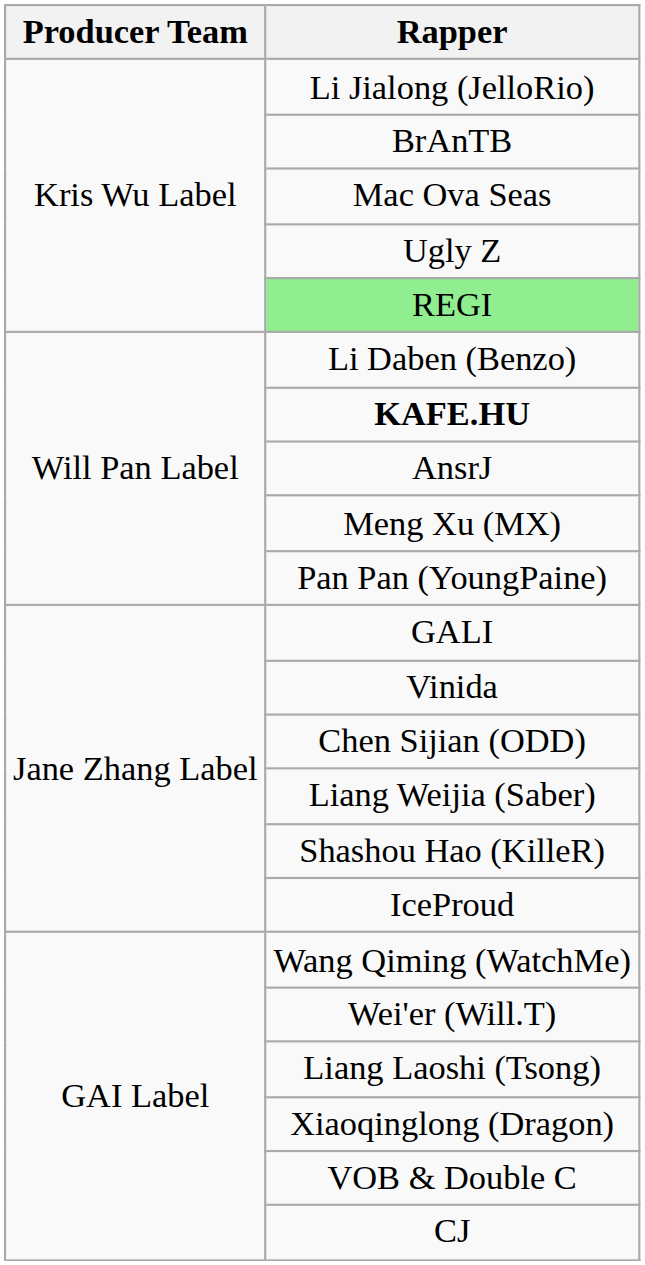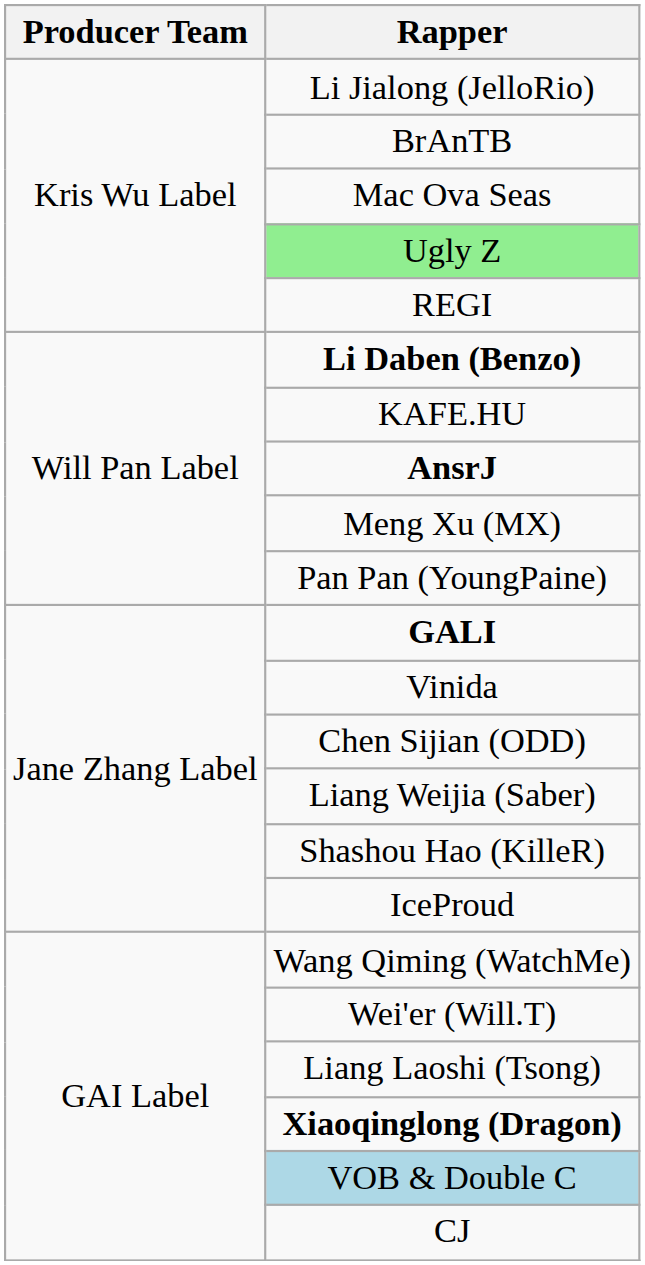(452, 250) no background -> (452, 250) lightgreen background
(452, 304) lightgreen background -> (452, 304) no background
(452, 359) normal -> (452, 359) bold
(452, 413) bold -> (452, 413) normal
(452, 468) normal -> (452, 468) bold
(452, 631) normal -> (452, 631) bold
(452, 1122) normal -> (452, 1122) bold
(452, 1177) no background -> (452, 1177) lightblue background
